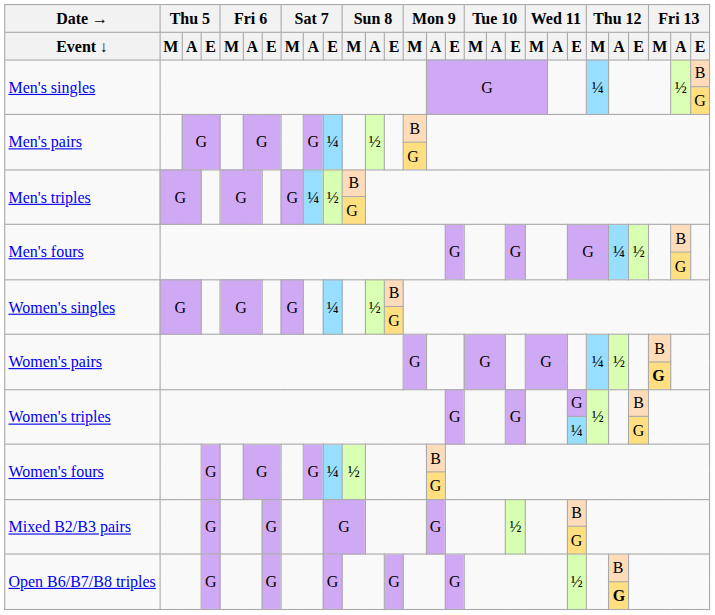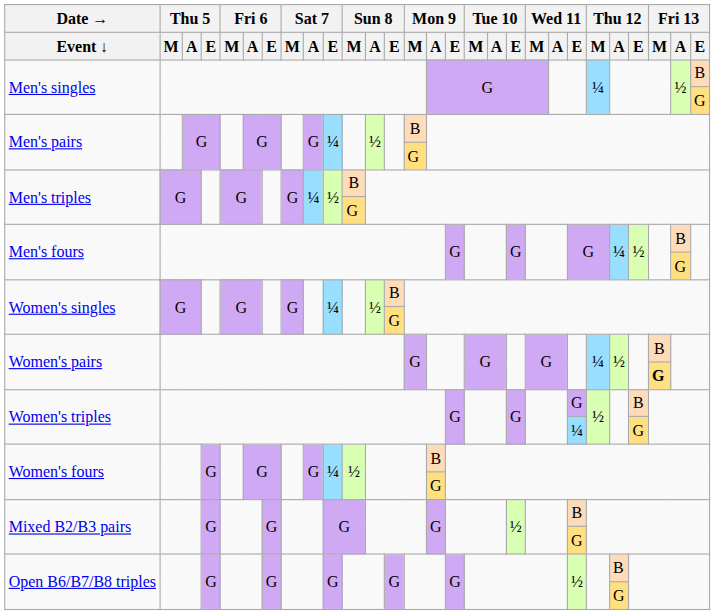(619, 595) bold -> (619, 595) normal
